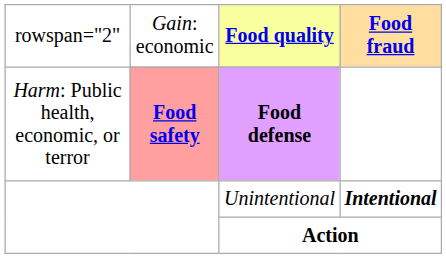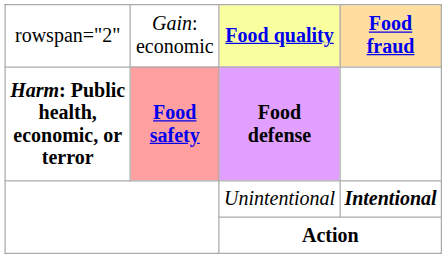(68, 123) normal -> (68, 123) bold
